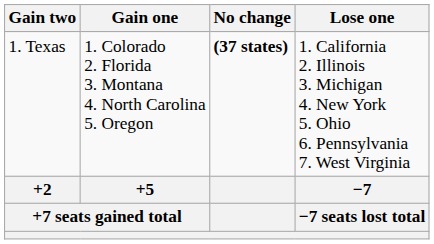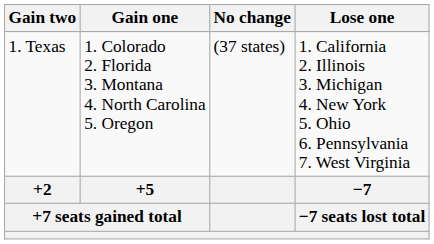(251, 45) bold -> (249, 45) normal
